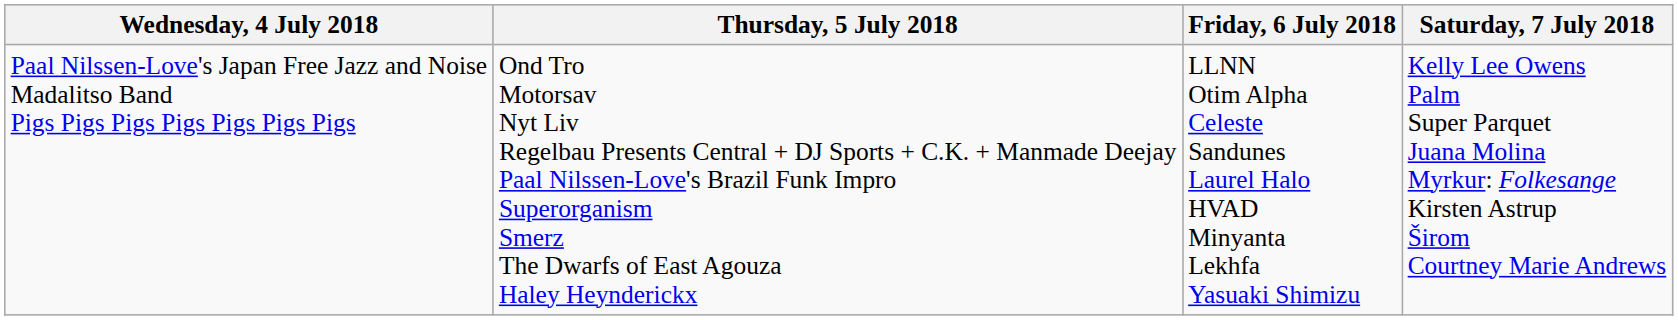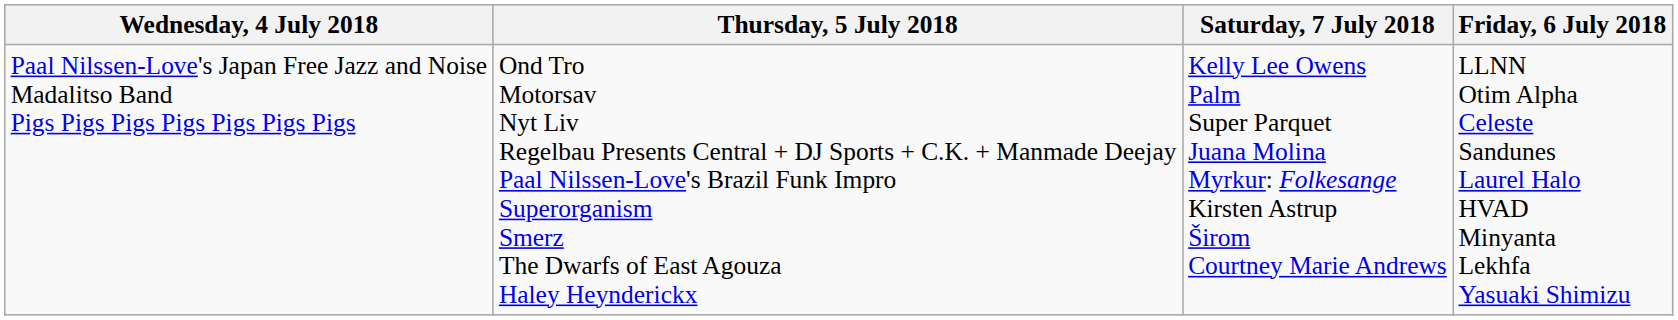columns swapped: (1292, 24) <-> (1537, 24)
